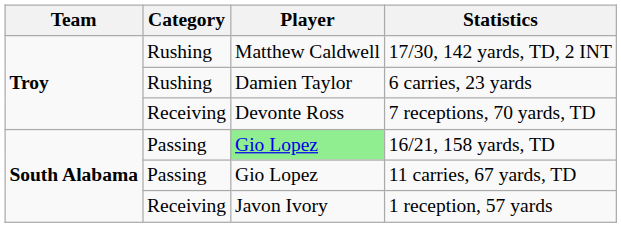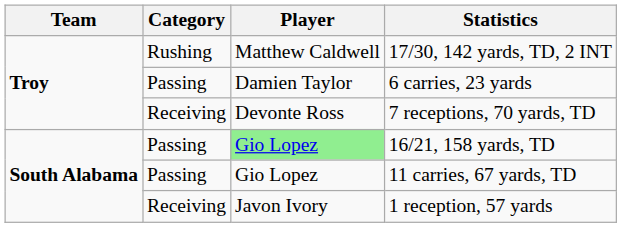(179, 82) Rushing -> (177, 82) Passing
